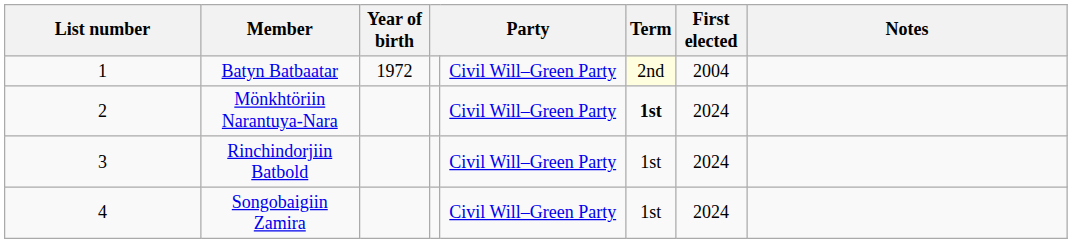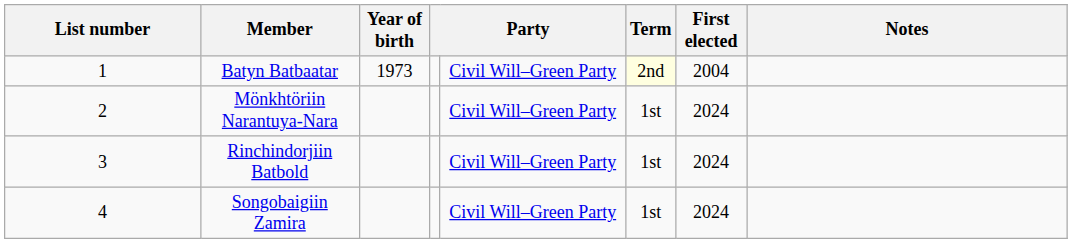(394, 70) 1972 -> (394, 70) 1973
(651, 110) bold -> (651, 110) normal
